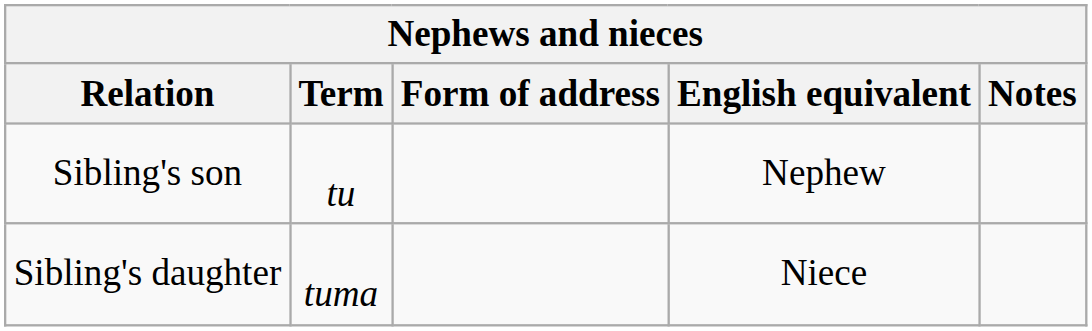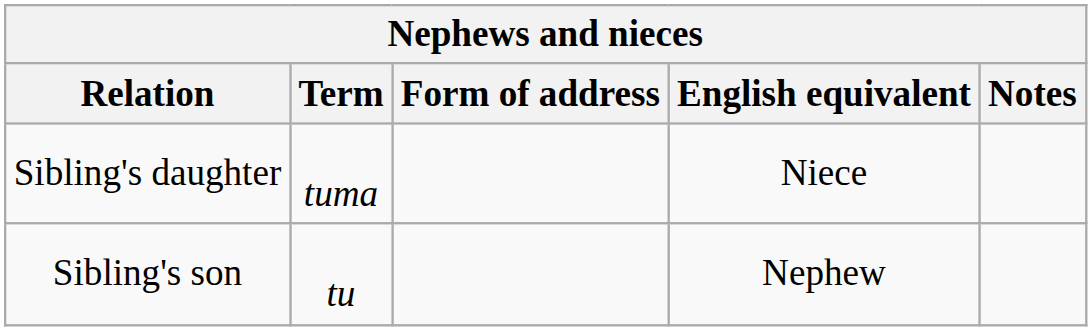rows swapped: (147, 172) <-> (147, 273)
